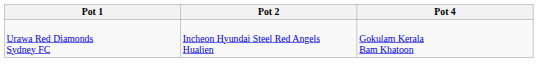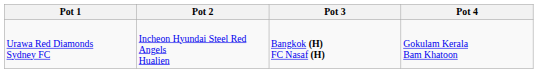+ column: (335, 12)
